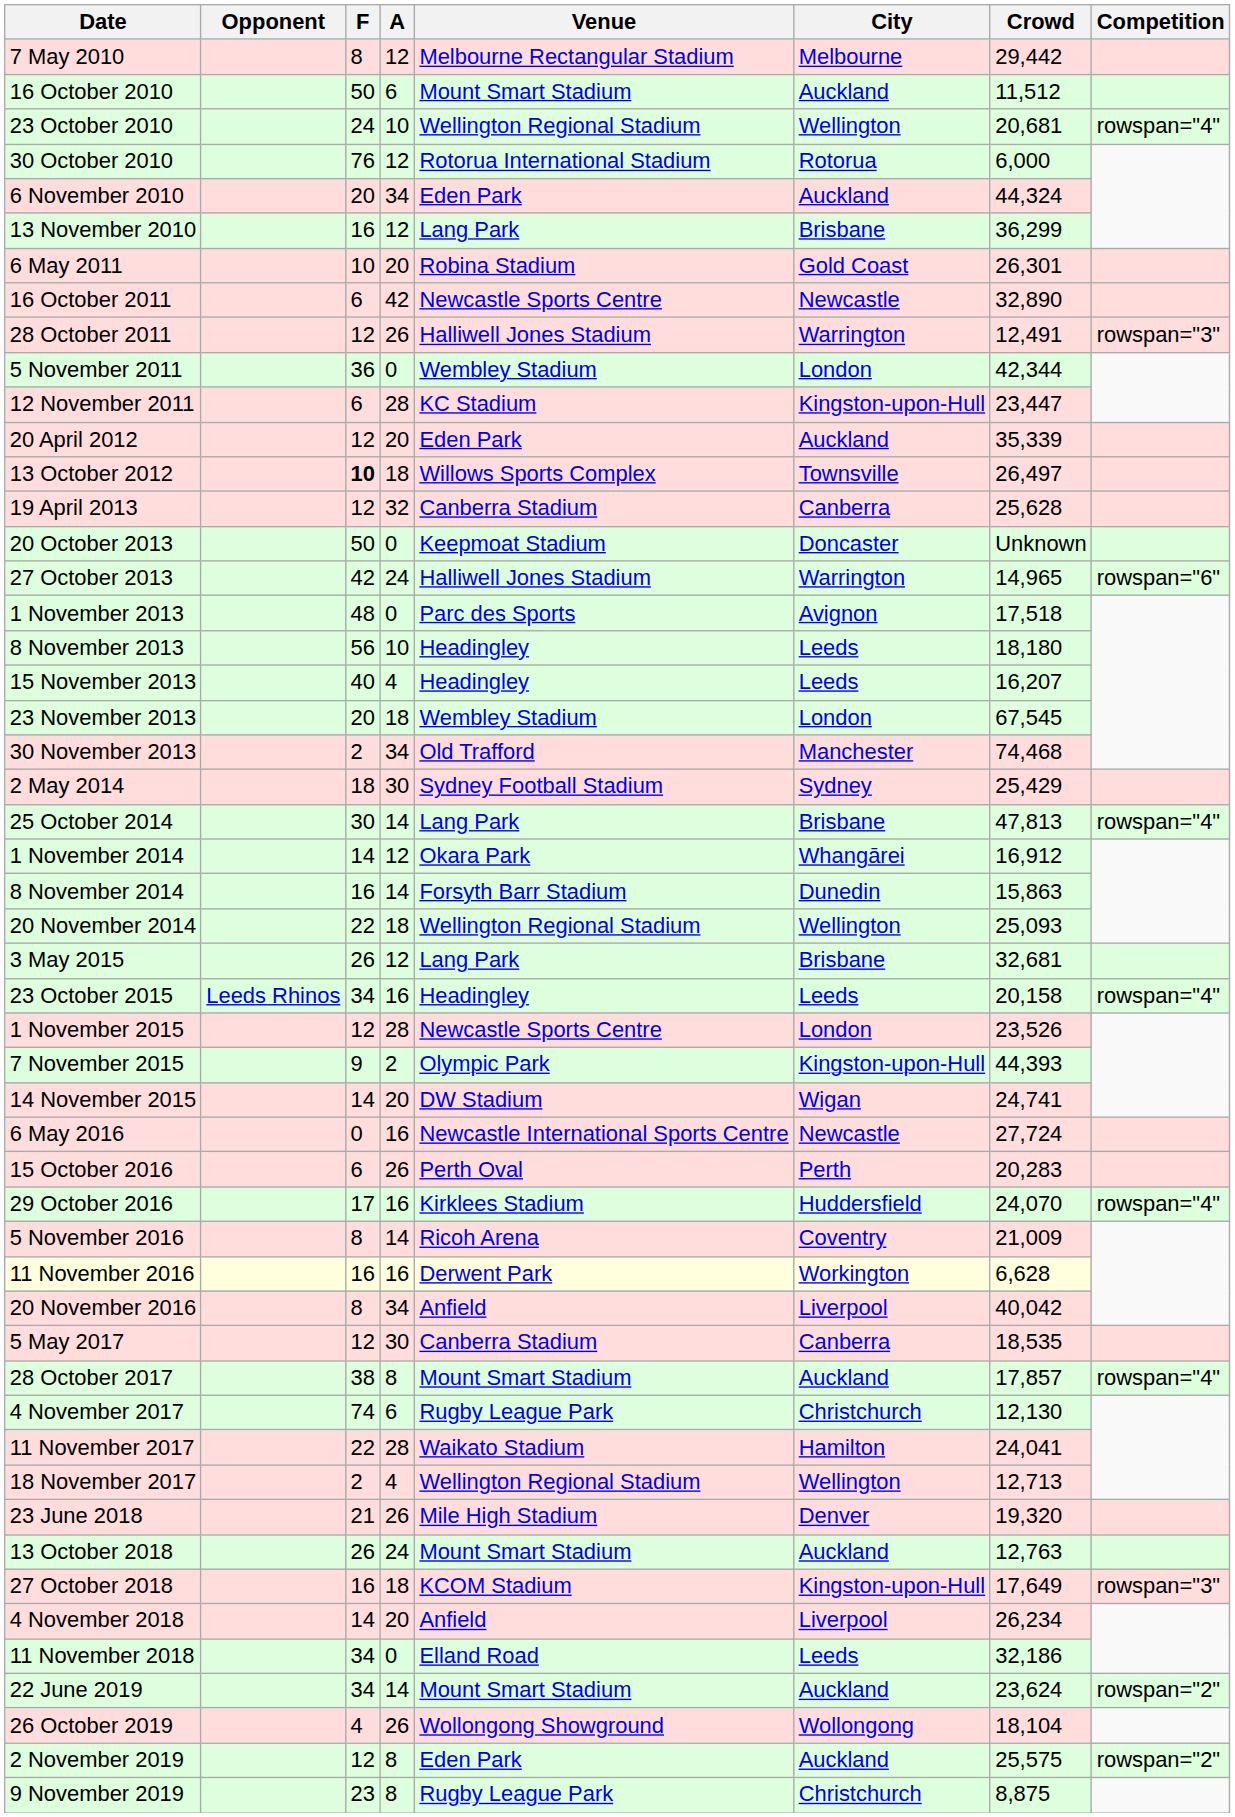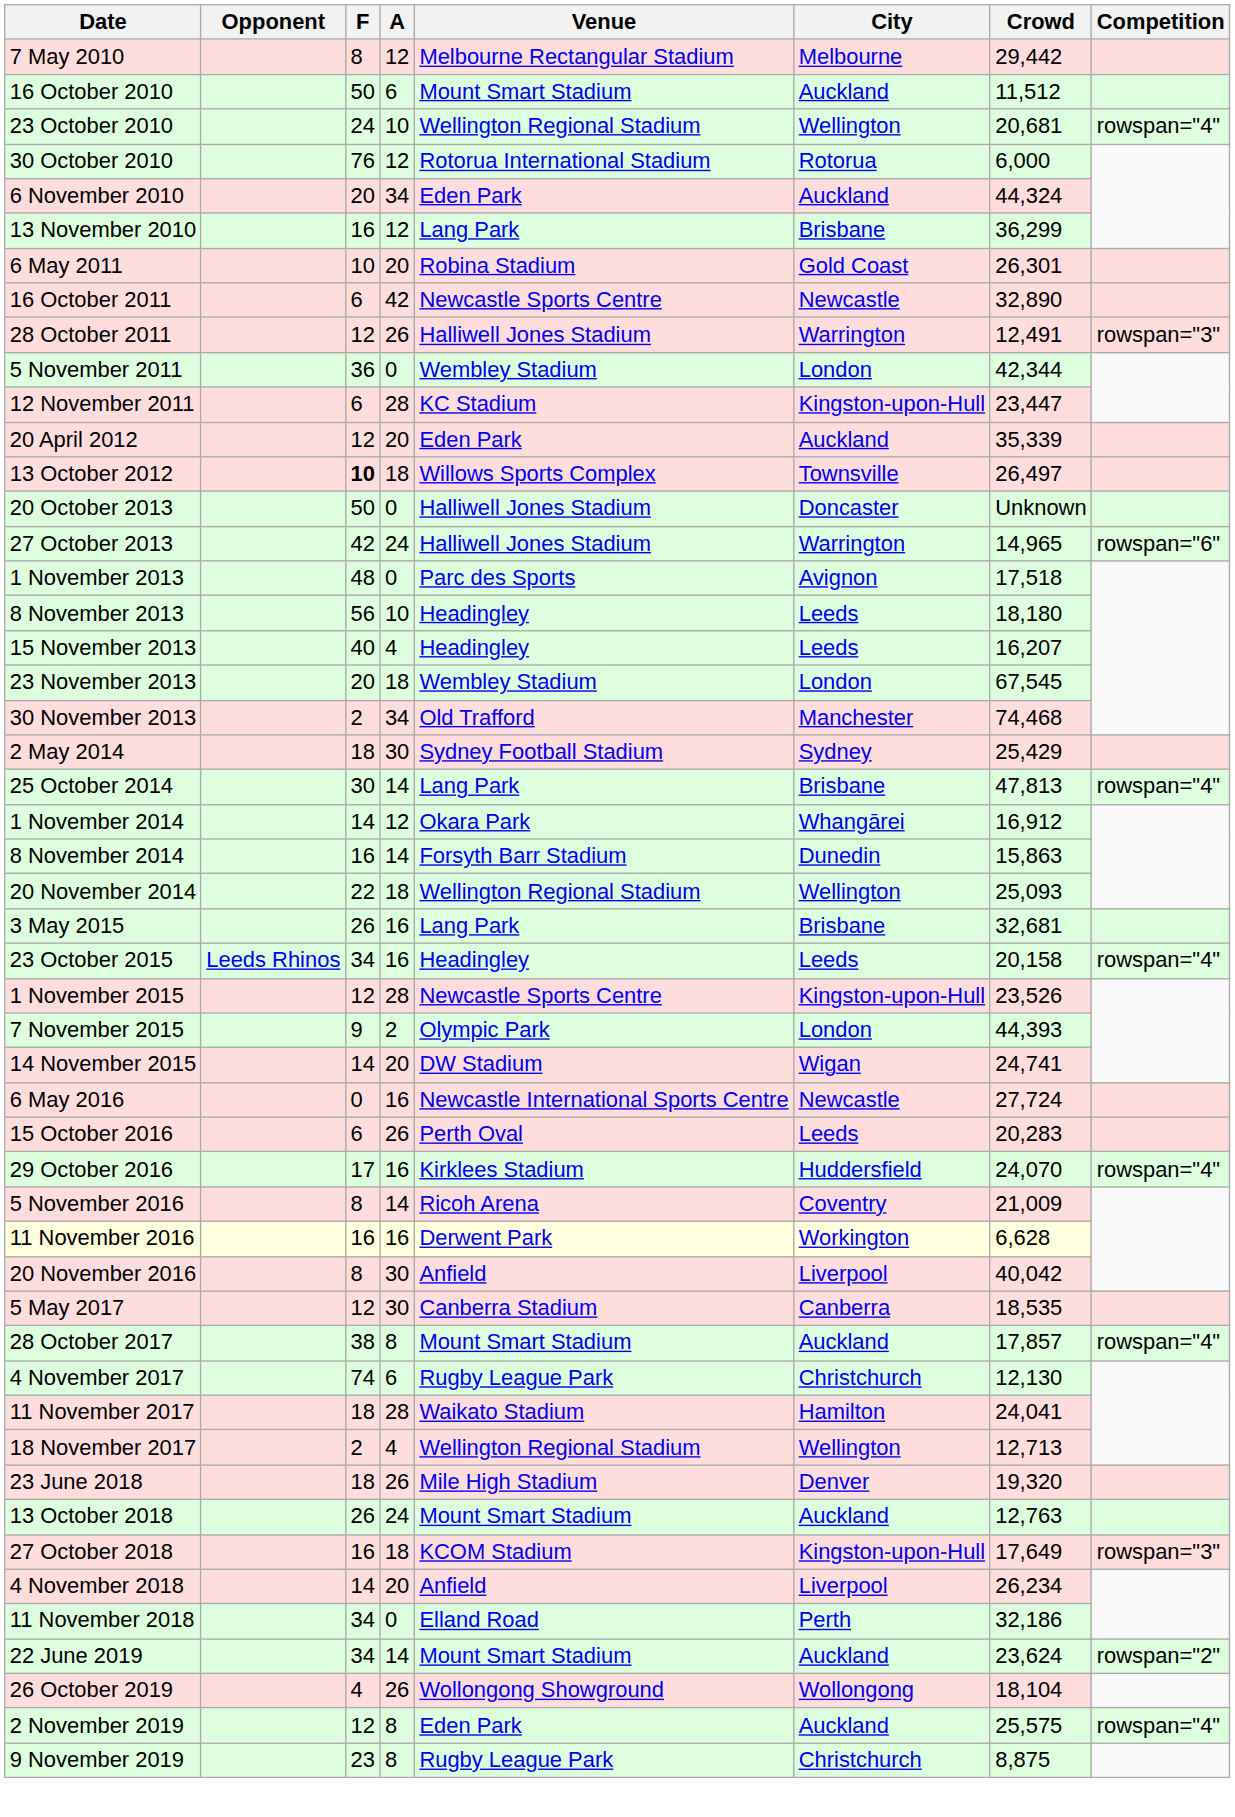- row: (74, 508)
(513, 543) Keepmoat Stadium -> (535, 508) Halliwell Jones Stadium
(397, 960) 12 -> (397, 925) 16
(835, 1030) London -> (892, 995) Kingston-upon-Hull
(892, 1064) Kingston-upon-Hull -> (835, 1030) London
(825, 1169) Perth -> (829, 1134) Leeds
(397, 1308) 34 -> (397, 1273) 30
(363, 1447) 22 -> (363, 1412) 18
(363, 1516) 21 -> (363, 1481) 18
(829, 1655) Leeds -> (825, 1621) Perth
(1158, 1760) rowspan="2" -> (1158, 1725) rowspan="4"
